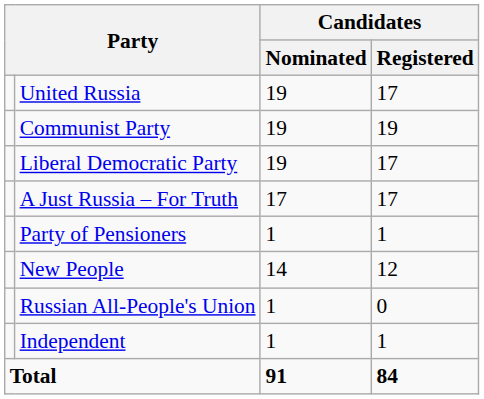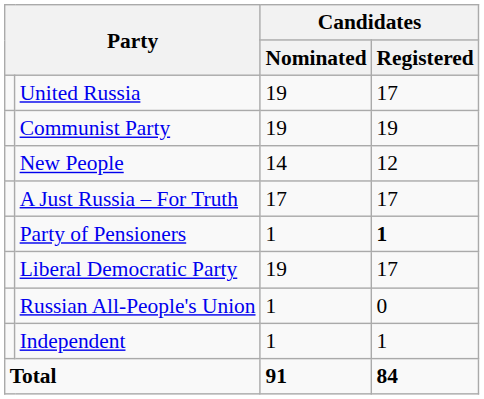rows swapped: (128, 163) <-> (72, 269)
(382, 234) normal -> (382, 234) bold
